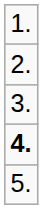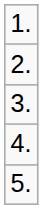(21, 143) bold -> (21, 143) normal
